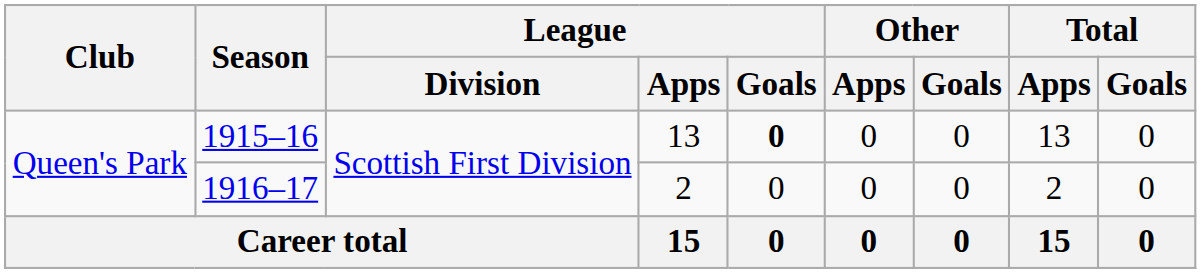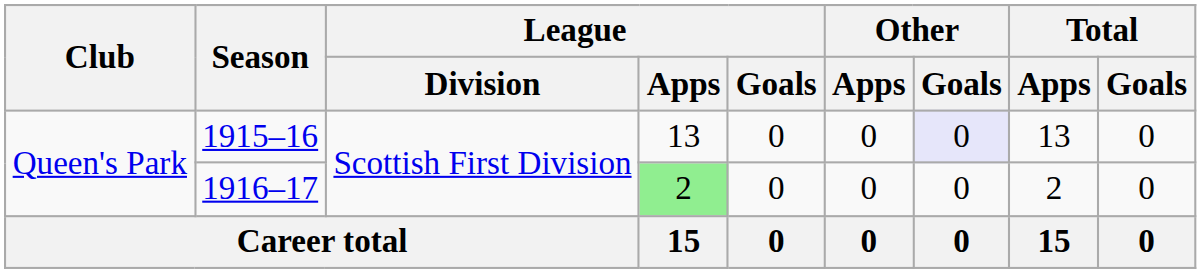(776, 135) bold -> (776, 135) normal
(961, 135) no background -> (961, 135) lavender background
(684, 188) no background -> (684, 188) lightgreen background
